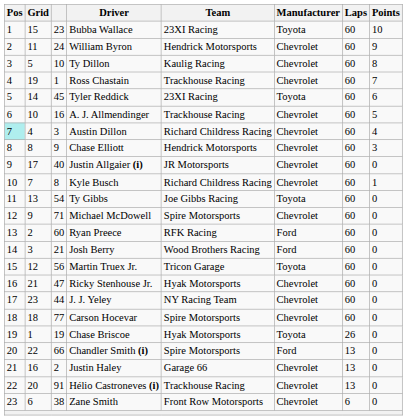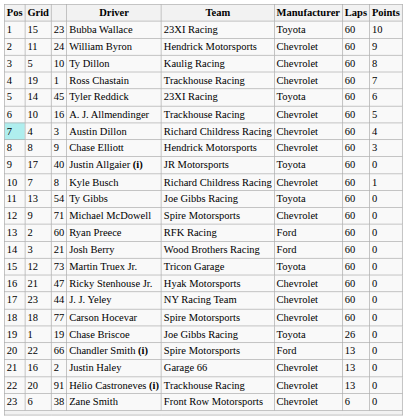(297, 164) Chevrolet -> (291, 164) Toyota
(59, 266) 56 -> (59, 266) 73
(202, 334) Hyak Motorsports -> (201, 334) Joe Gibbs Racing
